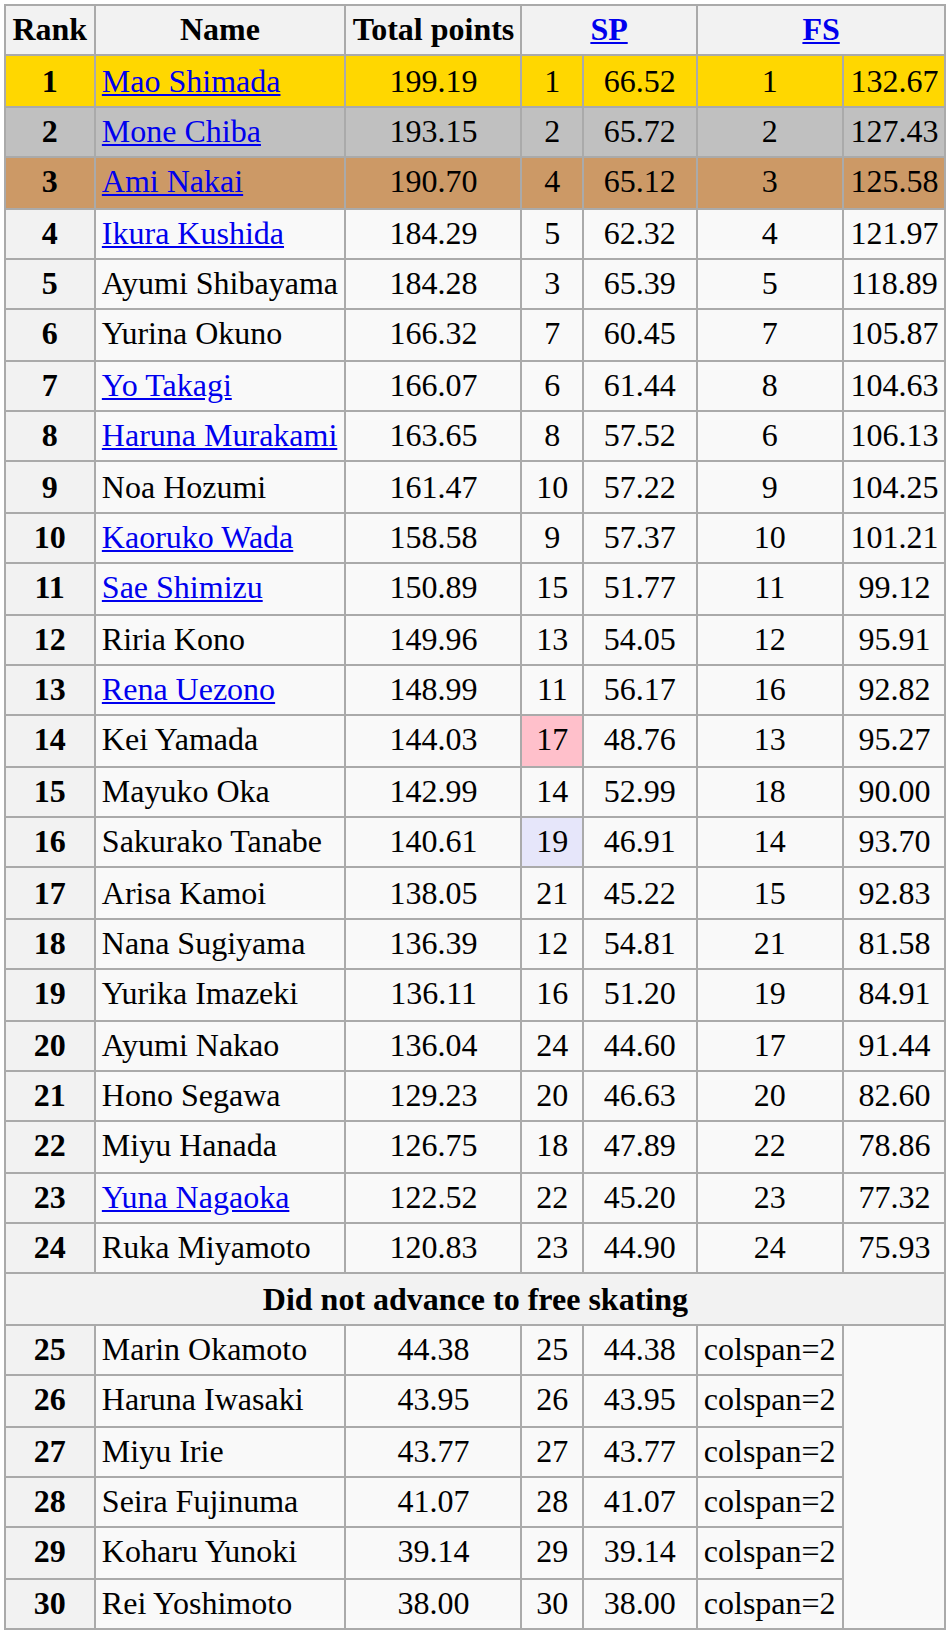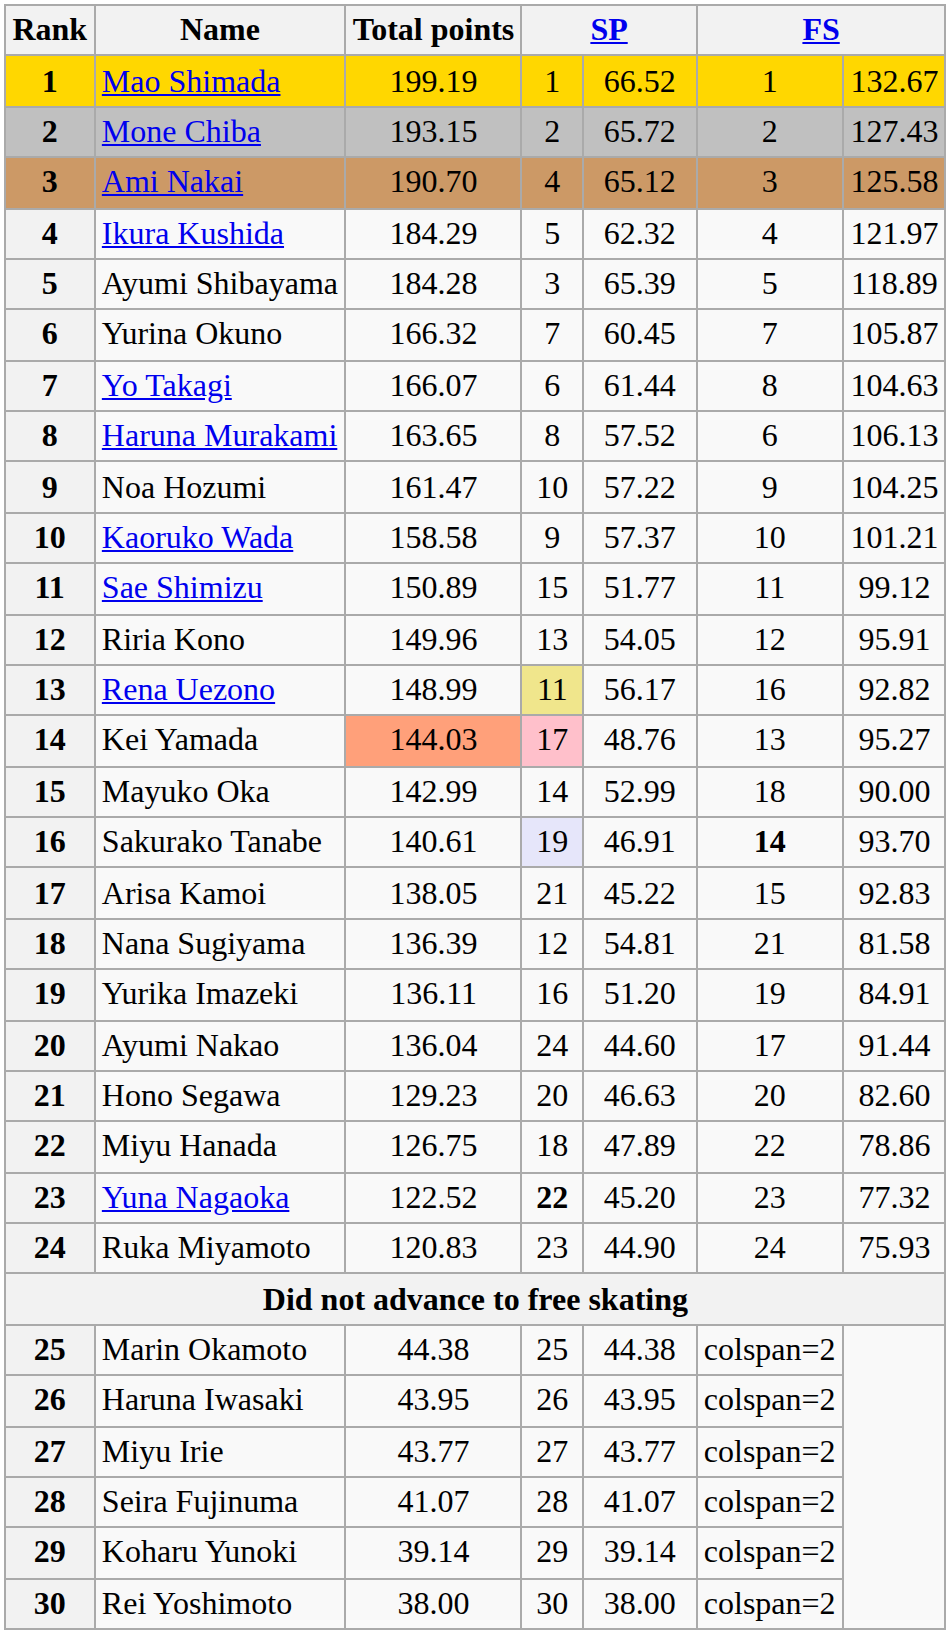(552, 689) no background -> (552, 689) khaki background
(434, 740) no background -> (434, 740) lightsalmon background
(770, 841) normal -> (770, 841) bold
(552, 1197) normal -> (552, 1197) bold
